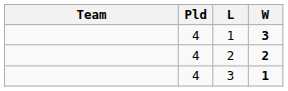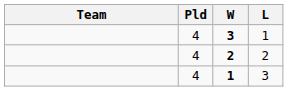columns swapped: (265, 15) <-> (231, 15)
